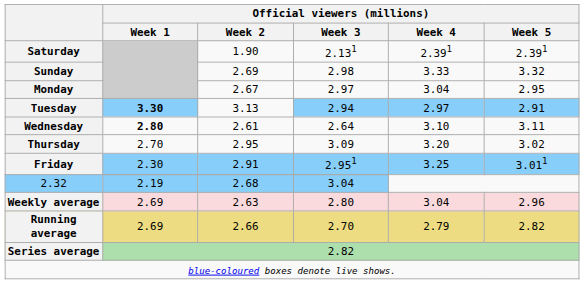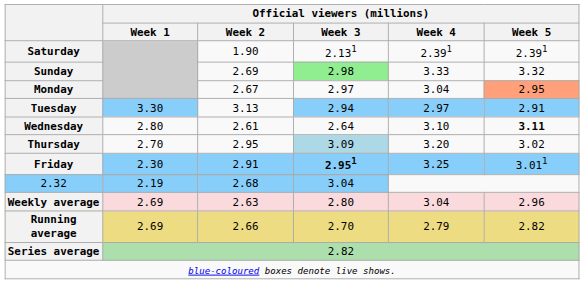(341, 71) no background -> (341, 71) lightgreen background
(532, 89) no background -> (532, 89) lightsalmon background
(150, 107) bold -> (150, 107) normal
(150, 126) bold -> (150, 126) normal
(532, 126) normal -> (532, 126) bold
(341, 144) no background -> (341, 144) lightblue background
(341, 164) normal -> (341, 164) bold
